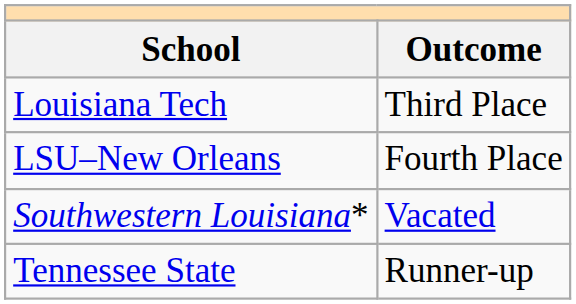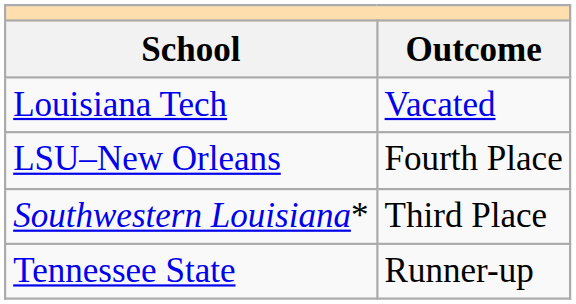(466, 104) Third Place -> (440, 104) Vacated
(440, 215) Vacated -> (466, 215) Third Place
